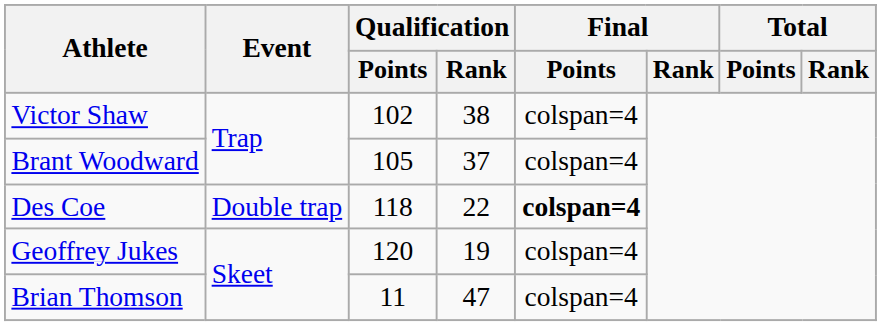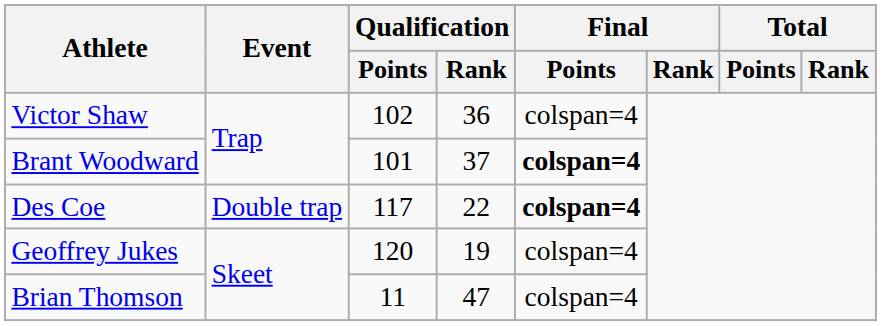(476, 115) 38 -> (476, 115) 36
(393, 161) 105 -> (393, 161) 101
(581, 161) normal -> (581, 161) bold
(393, 206) 118 -> (393, 206) 117
